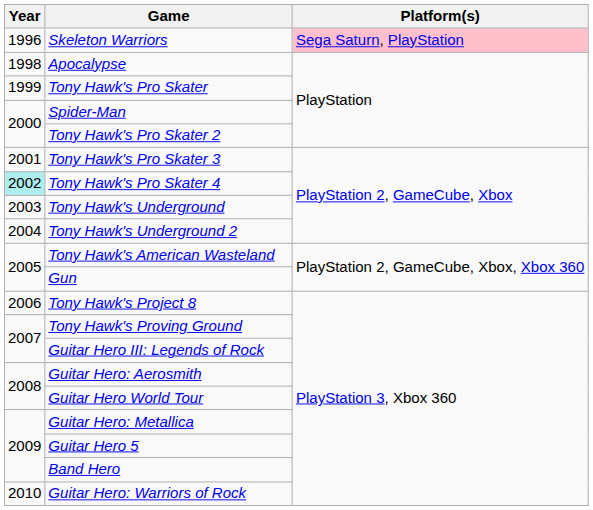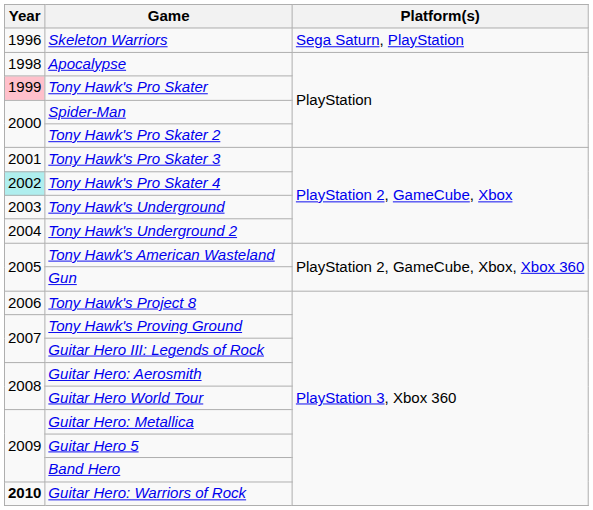(380, 40) pink background -> (380, 40) no background
(25, 87) no background -> (25, 87) pink background
(25, 493) normal -> (25, 493) bold
